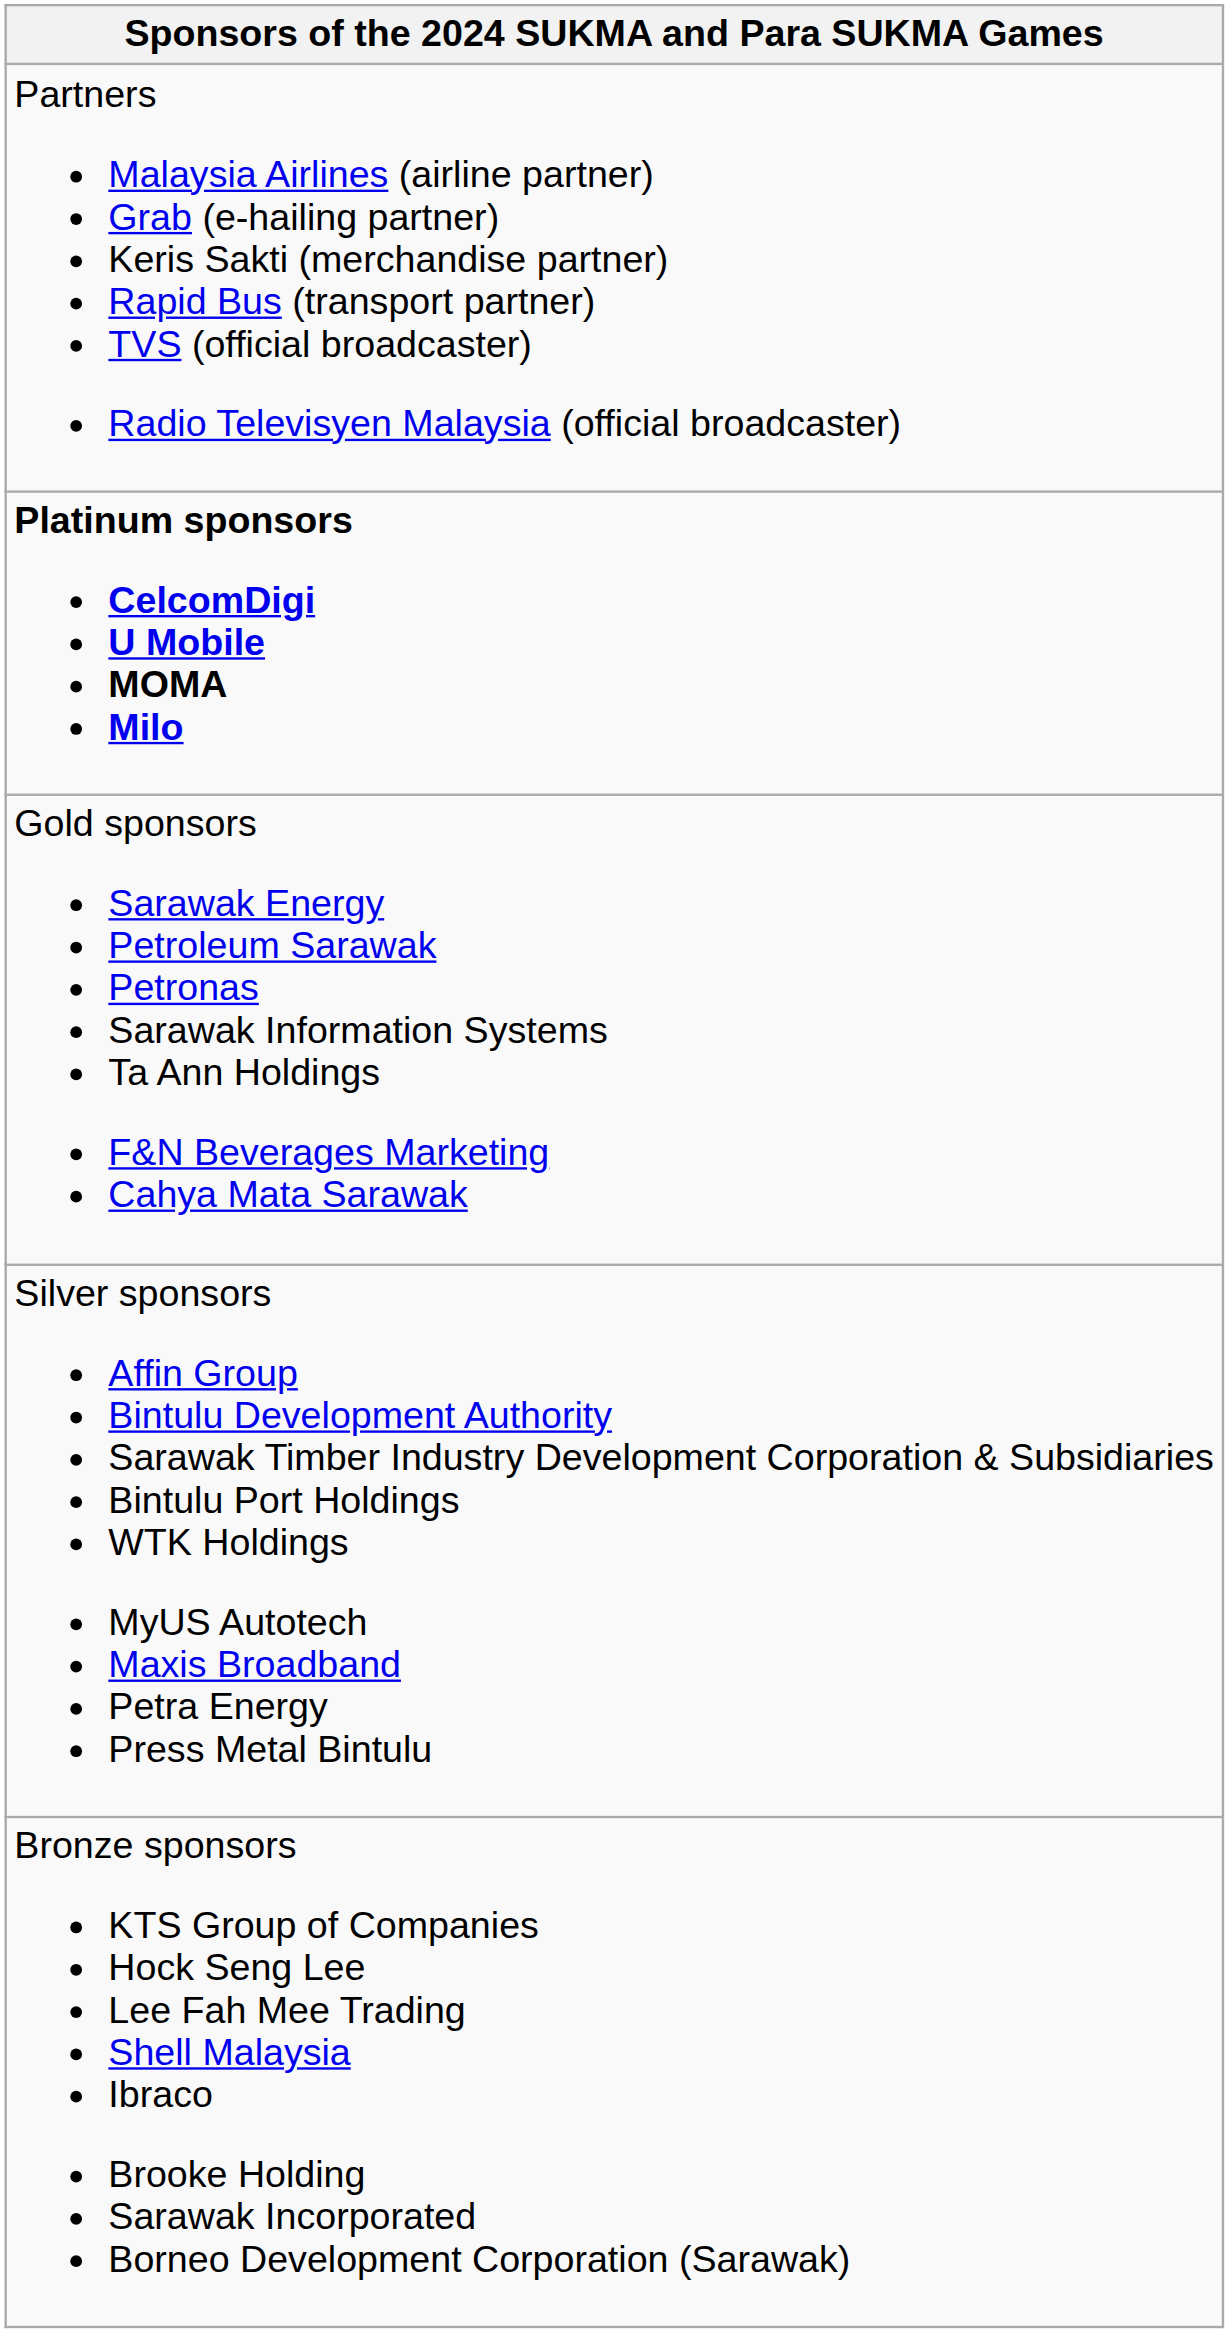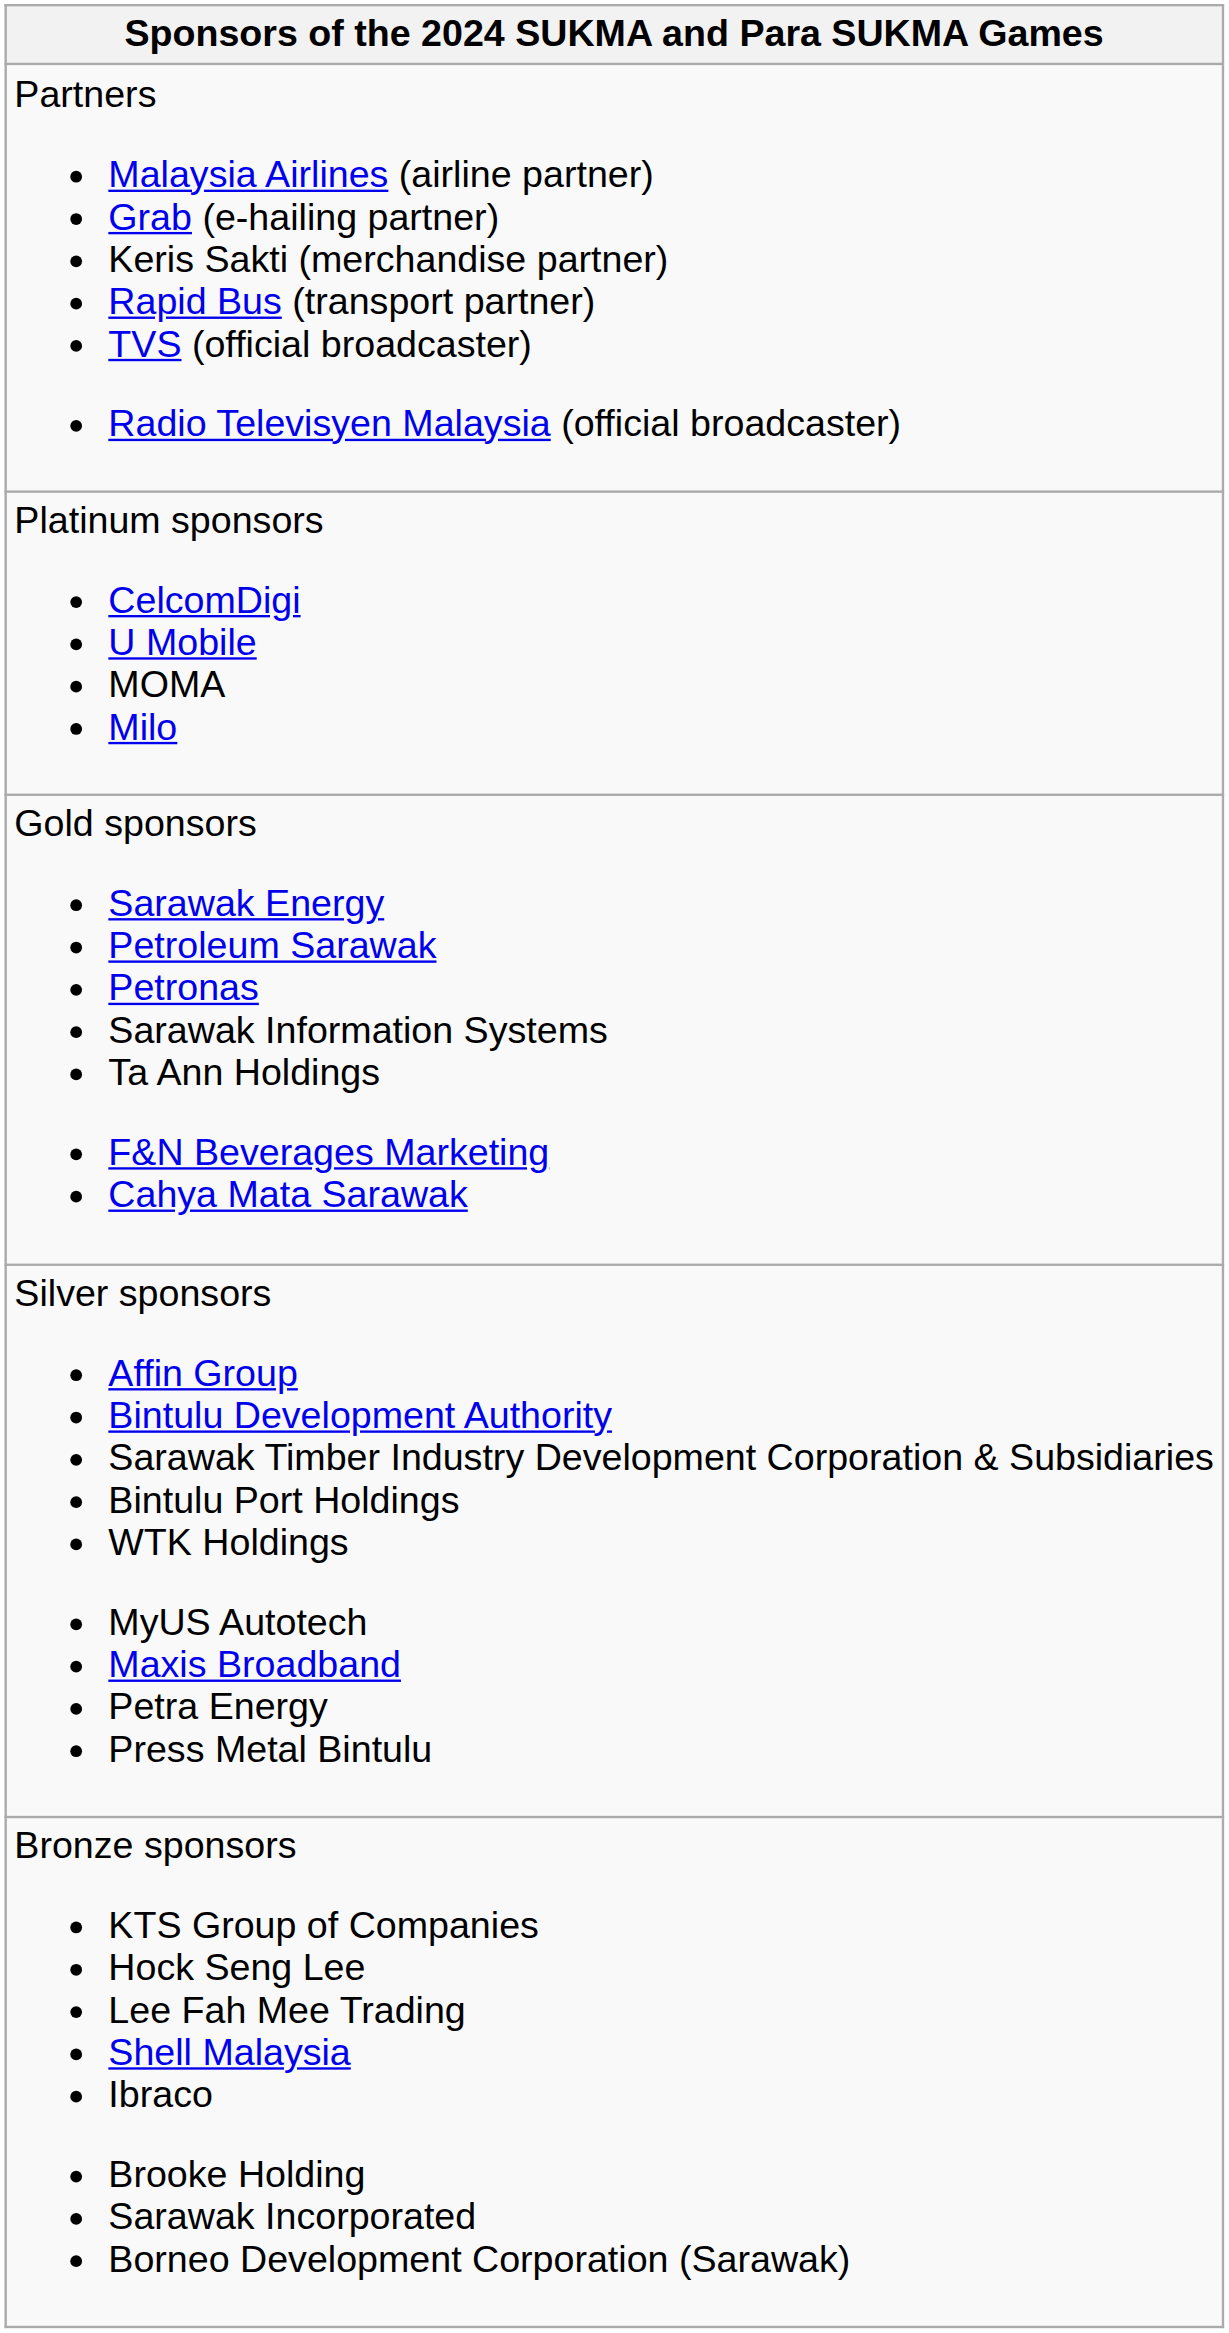(614, 624) bold -> (614, 624) normal
